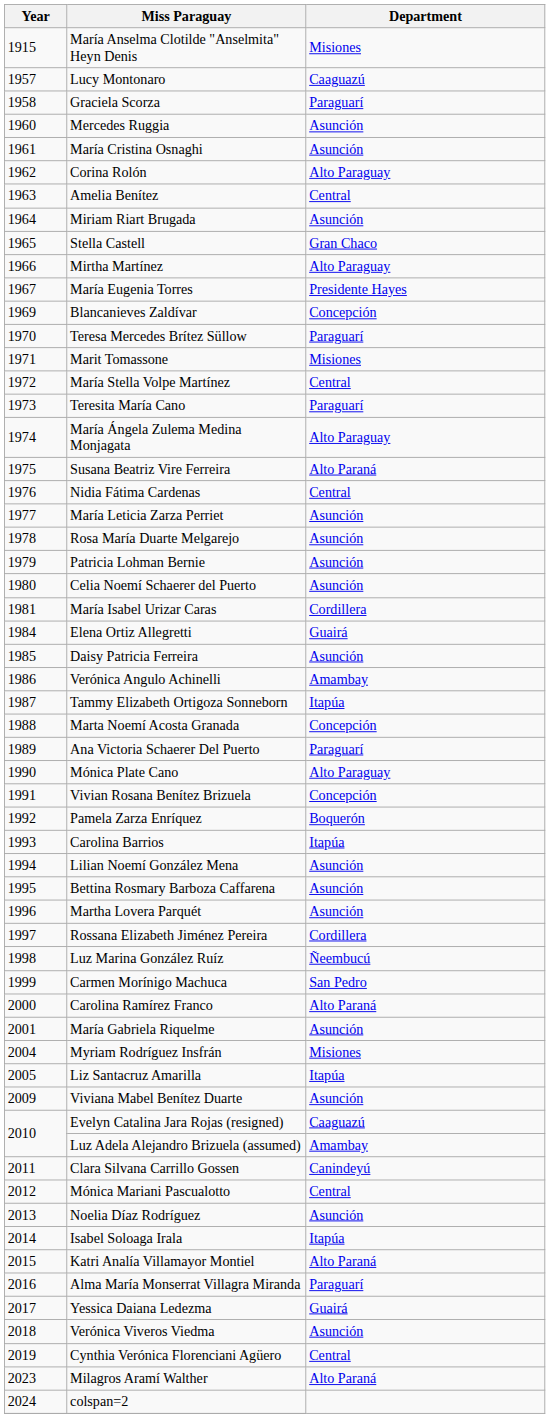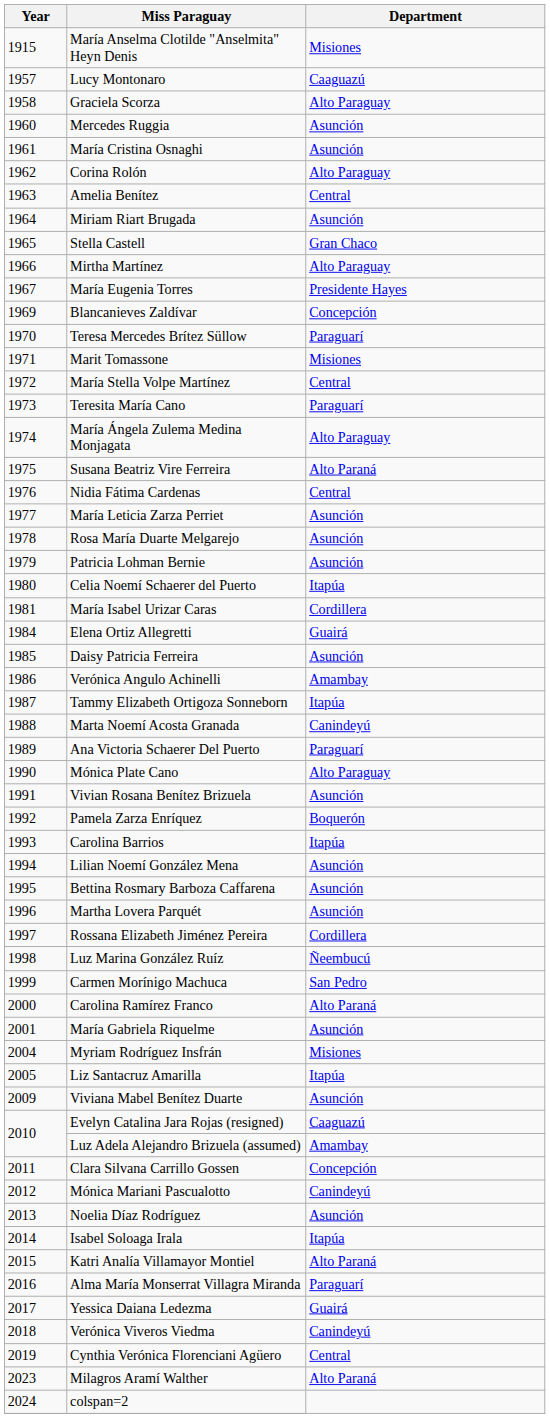(336, 103) Paraguarí -> (350, 103) Alto Paraguay
(336, 585) Asunción -> (327, 585) Itapúa
(343, 725) Concepción -> (340, 725) Canindeyú
(343, 795) Concepción -> (336, 795) Asunción
(340, 1168) Canindeyú -> (343, 1168) Concepción
(330, 1191) Central -> (340, 1191) Canindeyú
(336, 1331) Asunción -> (340, 1331) Canindeyú
